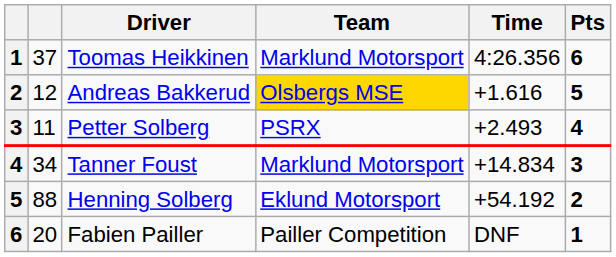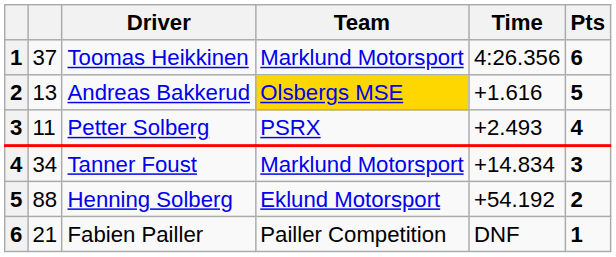(45, 93) 12 -> (45, 93) 13
(45, 235) 20 -> (45, 235) 21
